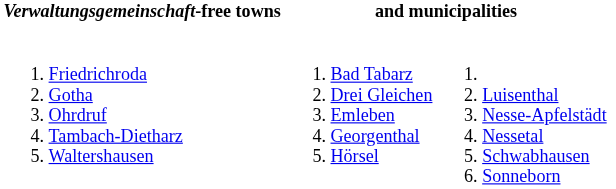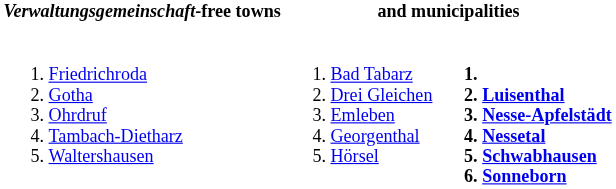(522, 126) normal -> (524, 126) bold
